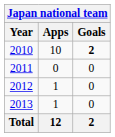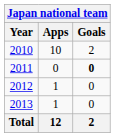(91, 50) bold -> (91, 50) normal
(91, 68) normal -> (91, 68) bold
